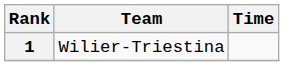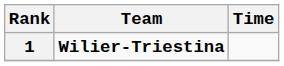(142, 47) normal -> (142, 47) bold
